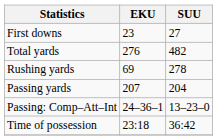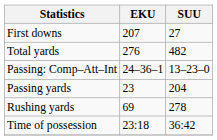(128, 32) 23 -> (131, 32) 207
rows swapped: (41, 70) <-> (62, 107)
(131, 88) 207 -> (128, 88) 23
